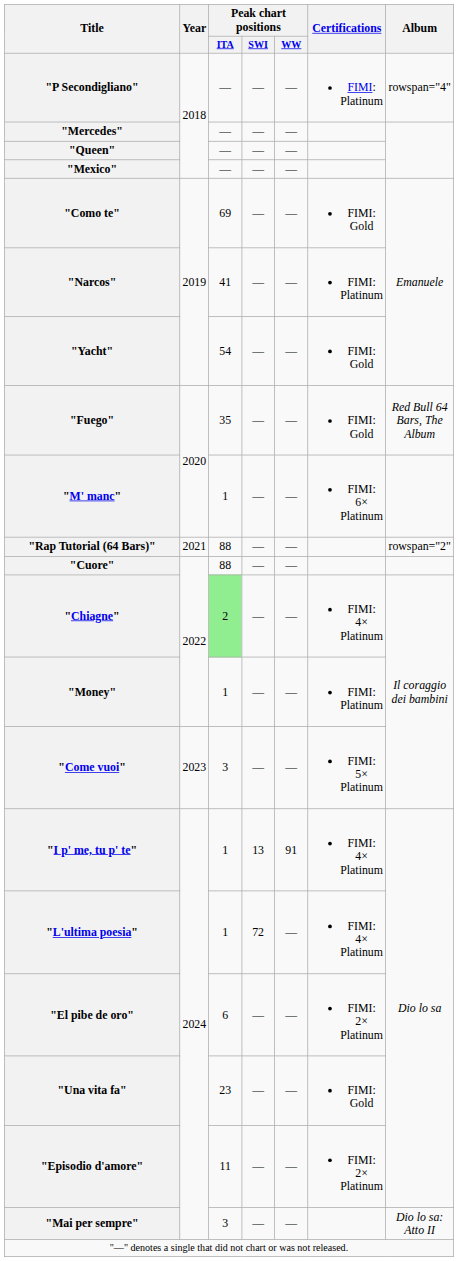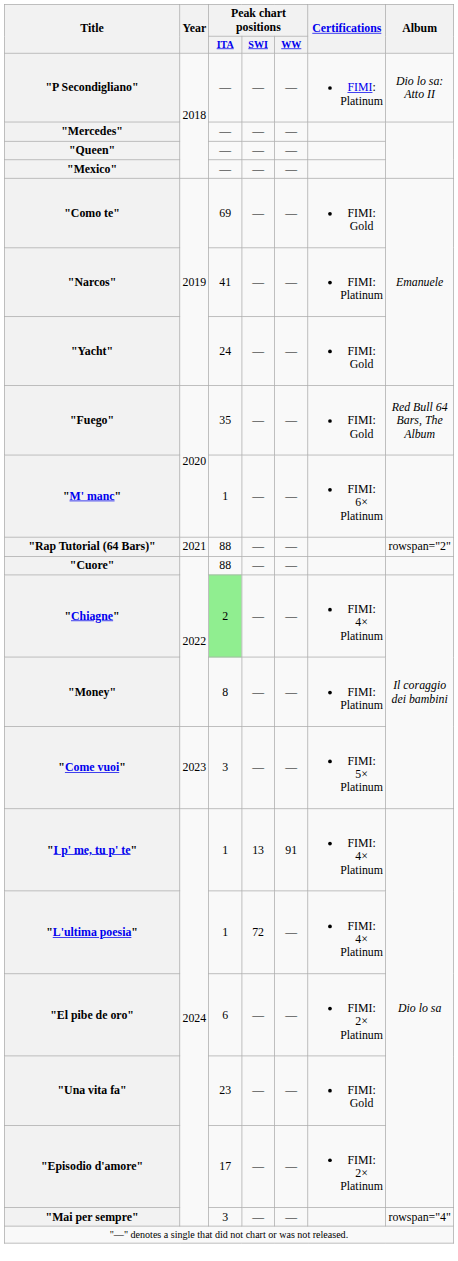(420, 87) rowspan="4" -> (420, 87) Dio lo sa: Atto II
(225, 351) 54 -> (225, 351) 24
(225, 691) 1 -> (225, 691) 8
(225, 1166) 11 -> (225, 1166) 17
(420, 1223) Dio lo sa: Atto II -> (420, 1217) rowspan="4"
